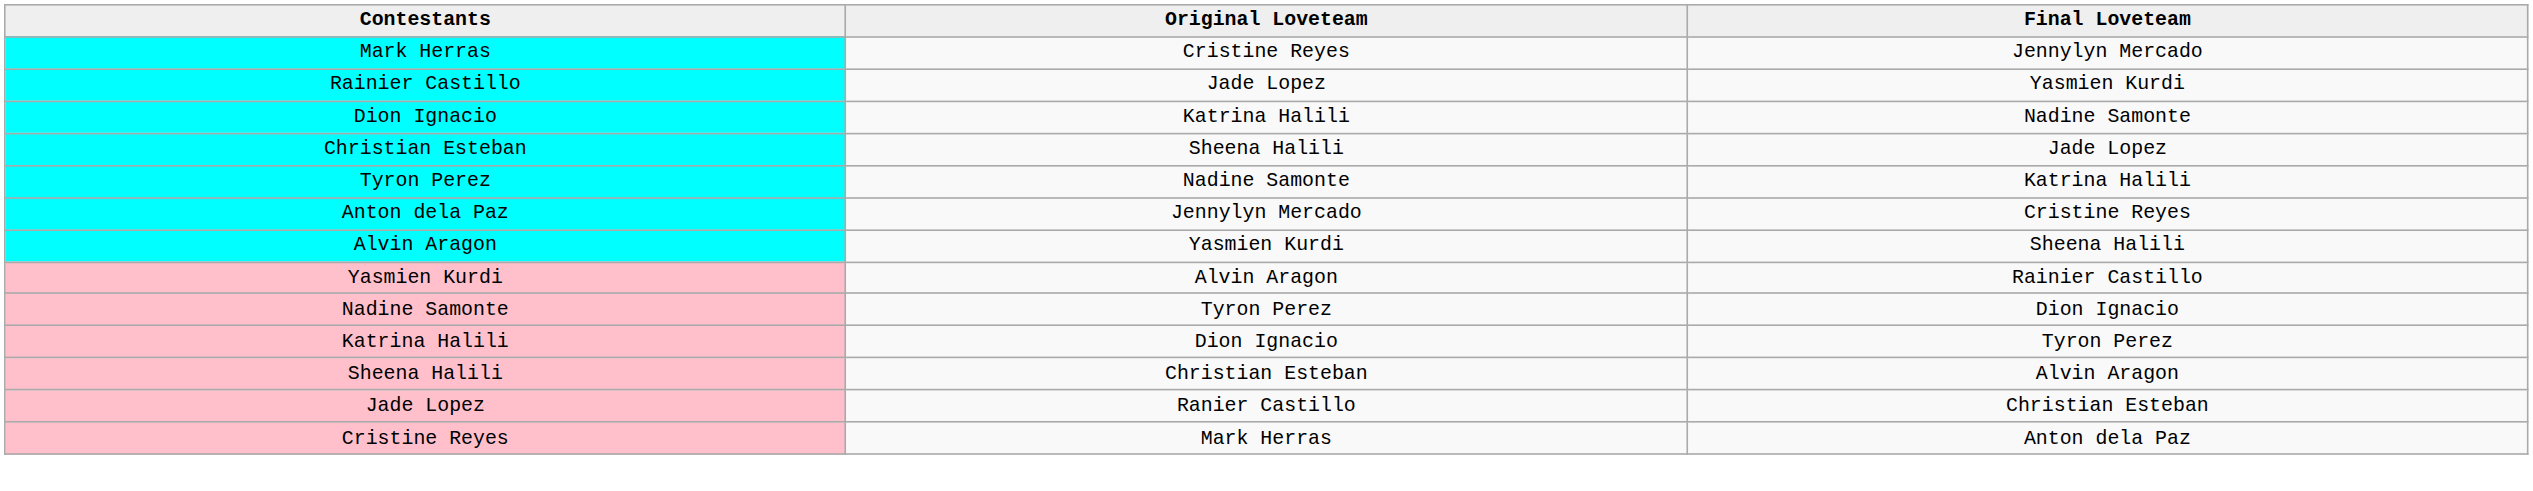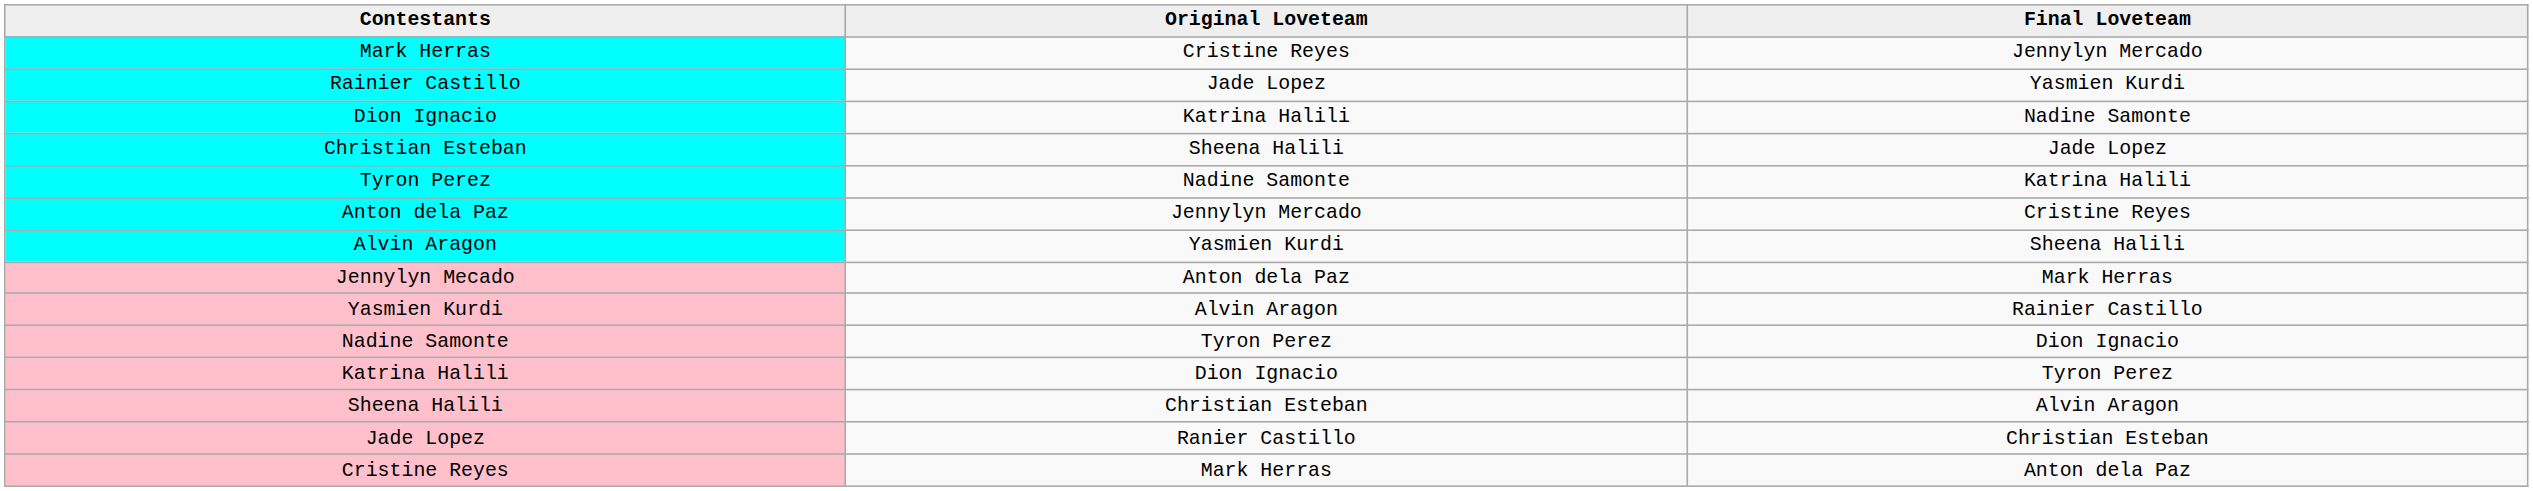+ row: (425, 278)
